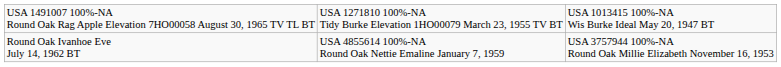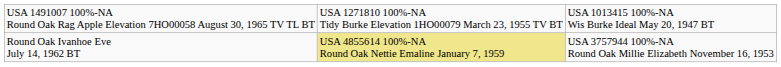(412, 47) no background -> (412, 47) khaki background
